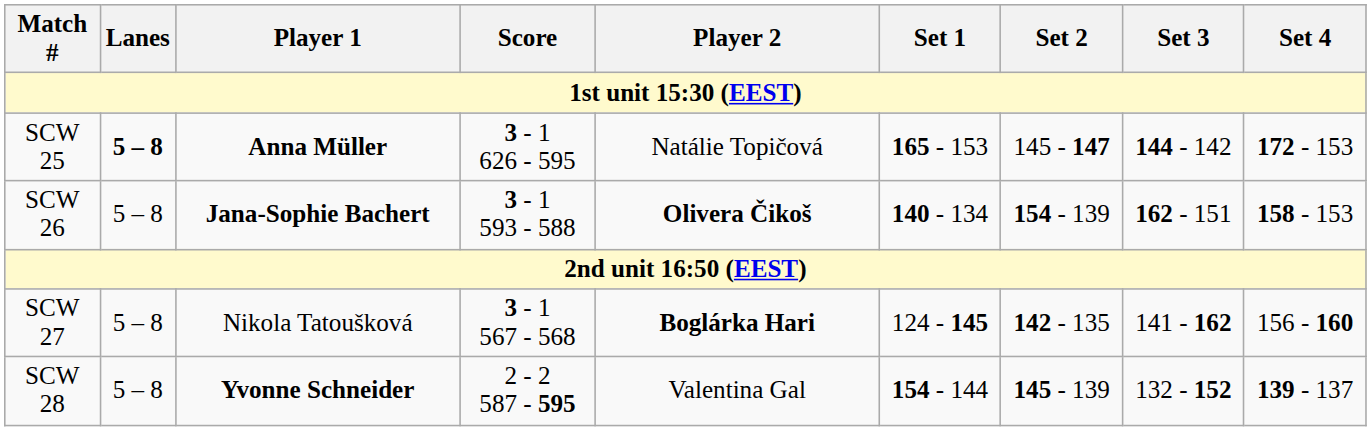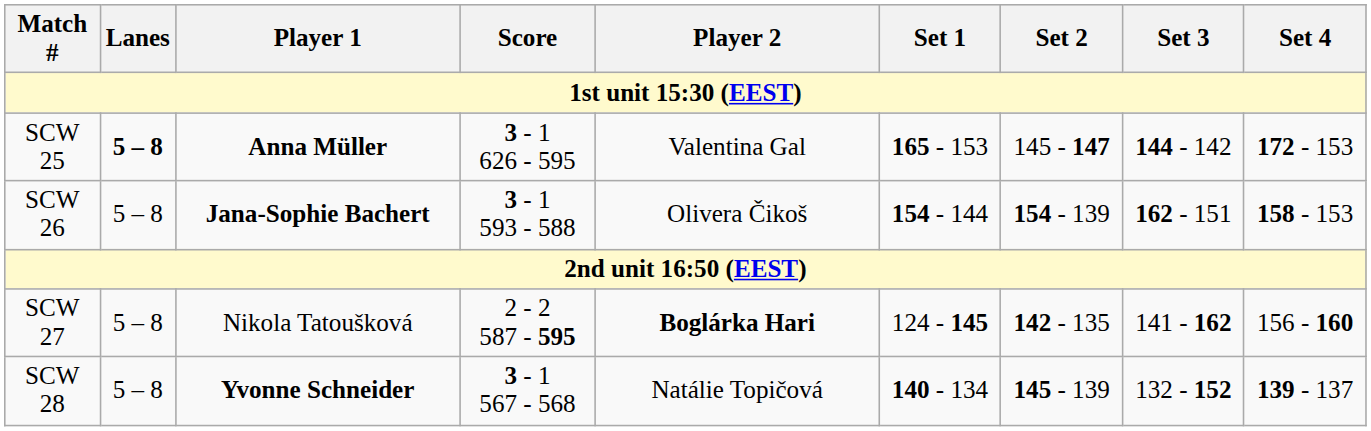(737, 146) Natálie Topičová -> (737, 146) Valentina Gal
(737, 214) bold -> (737, 214) normal
(940, 214) 140 - 134 -> (940, 214) 154 - 144
(528, 322) 3 - 1 567 - 568 -> (528, 322) 2 - 2 587 - 595
(528, 390) 2 - 2 587 - 595 -> (528, 390) 3 - 1 567 - 568
(737, 390) Valentina Gal -> (737, 390) Natálie Topičová
(940, 390) 154 - 144 -> (940, 390) 140 - 134
